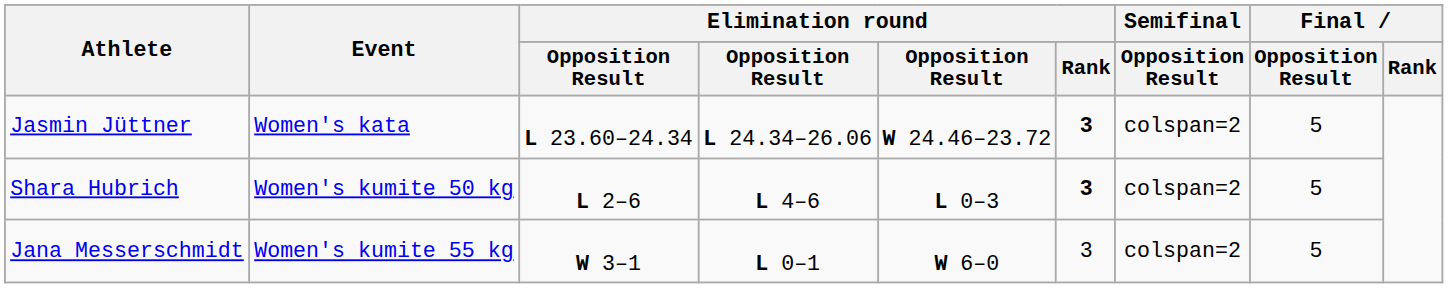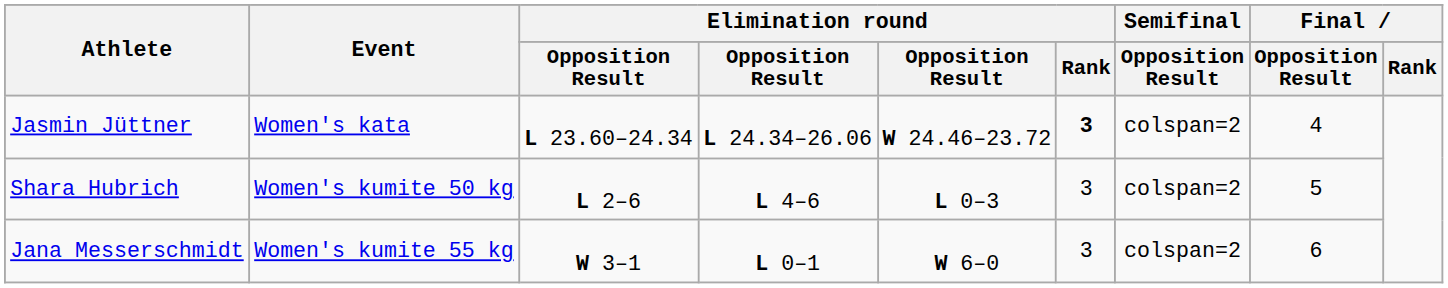(1316, 127) 5 -> (1316, 127) 4
(1086, 189) bold -> (1086, 189) normal
(1316, 251) 5 -> (1316, 251) 6
